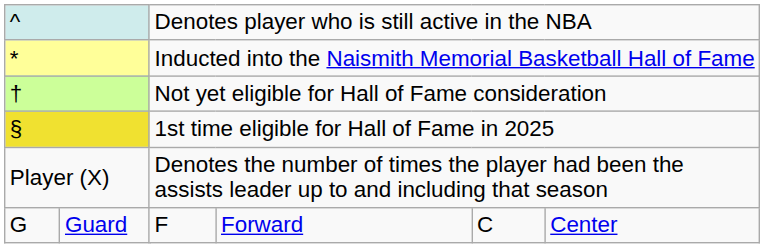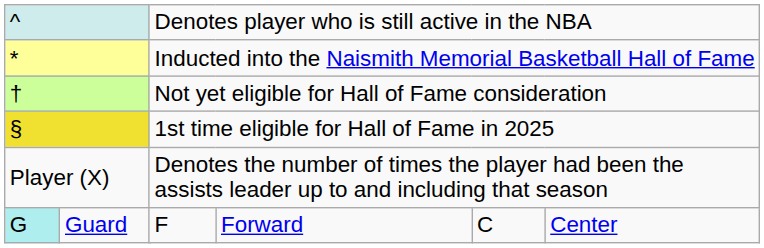(19, 225) no background -> (19, 225) paleturquoise background
